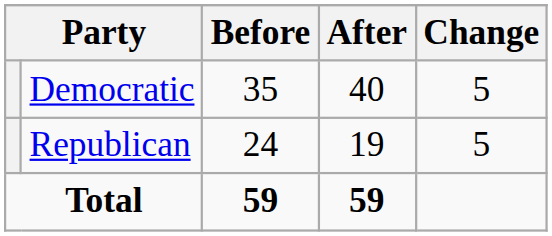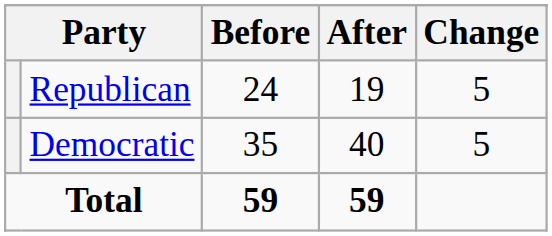rows swapped: (112, 88) <-> (110, 144)
